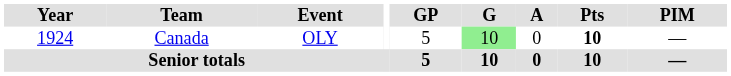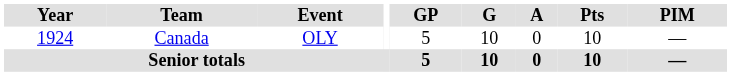(489, 37) lightgreen background -> (489, 37) no background
(592, 37) bold -> (592, 37) normal
